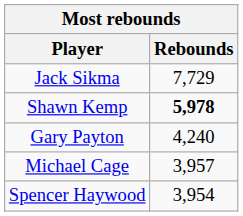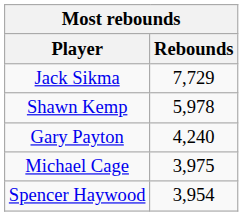(194, 107) bold -> (194, 107) normal
(194, 166) 3,957 -> (194, 166) 3,975
